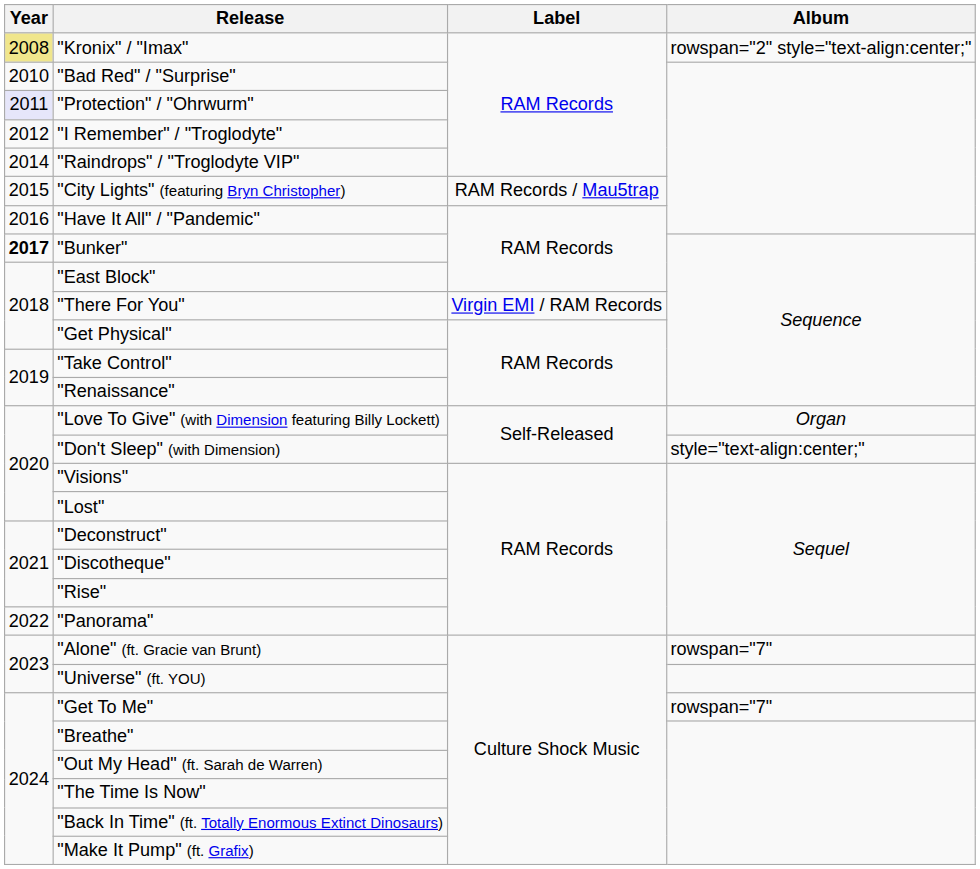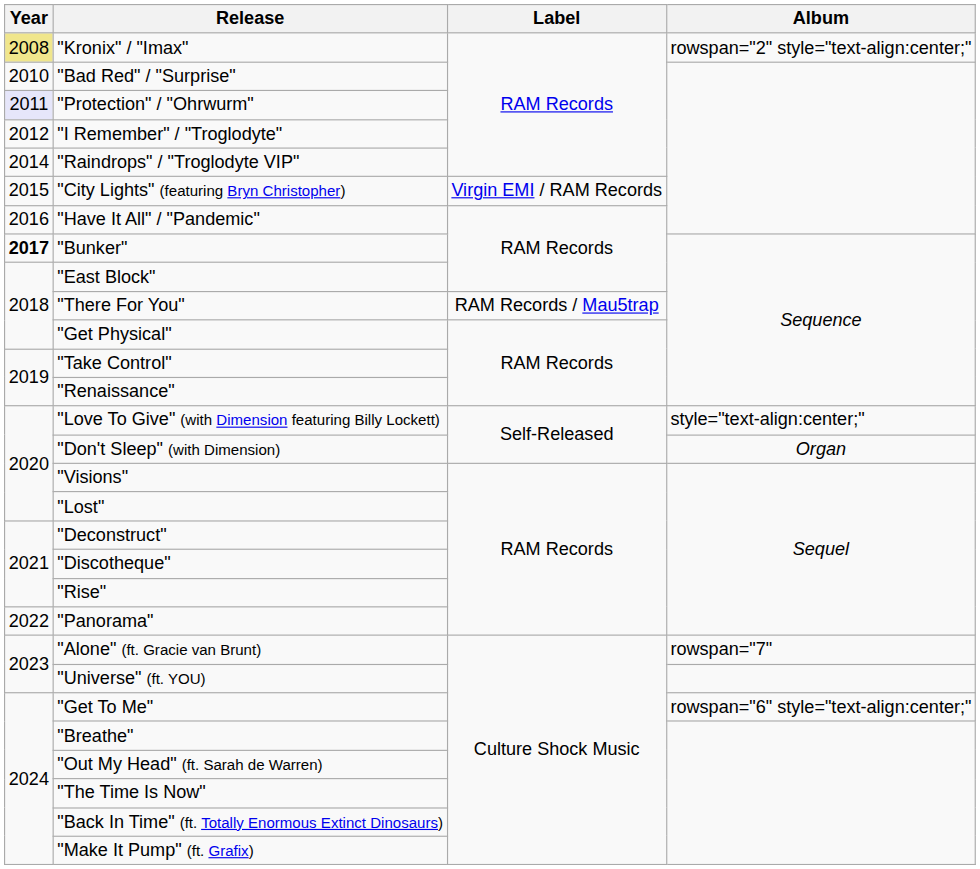(557, 190) RAM Records / Mau5trap -> (557, 190) Virgin EMI / RAM Records
(557, 305) Virgin EMI / RAM Records -> (557, 305) RAM Records / Mau5trap
(821, 420) Organ -> (768, 420) style="text-align:center;"
(768, 448) style="text-align:center;" -> (821, 448) Organ
(721, 707) rowspan="7" -> (821, 707) rowspan="6" style="text-align:center;"
